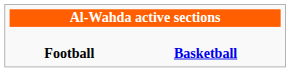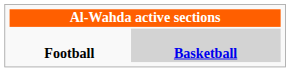(206, 53) no background -> (206, 53) lightgrey background
